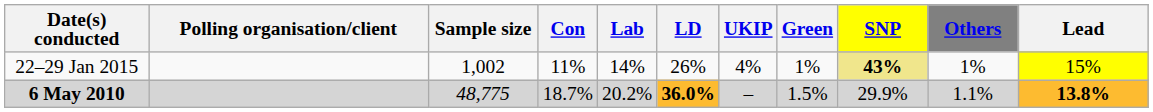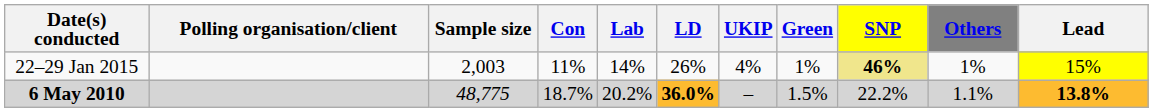(483, 66) 1,002 -> (483, 66) 2,003
(883, 66) 43% -> (883, 66) 46%
(883, 94) 29.9% -> (883, 94) 22.2%
